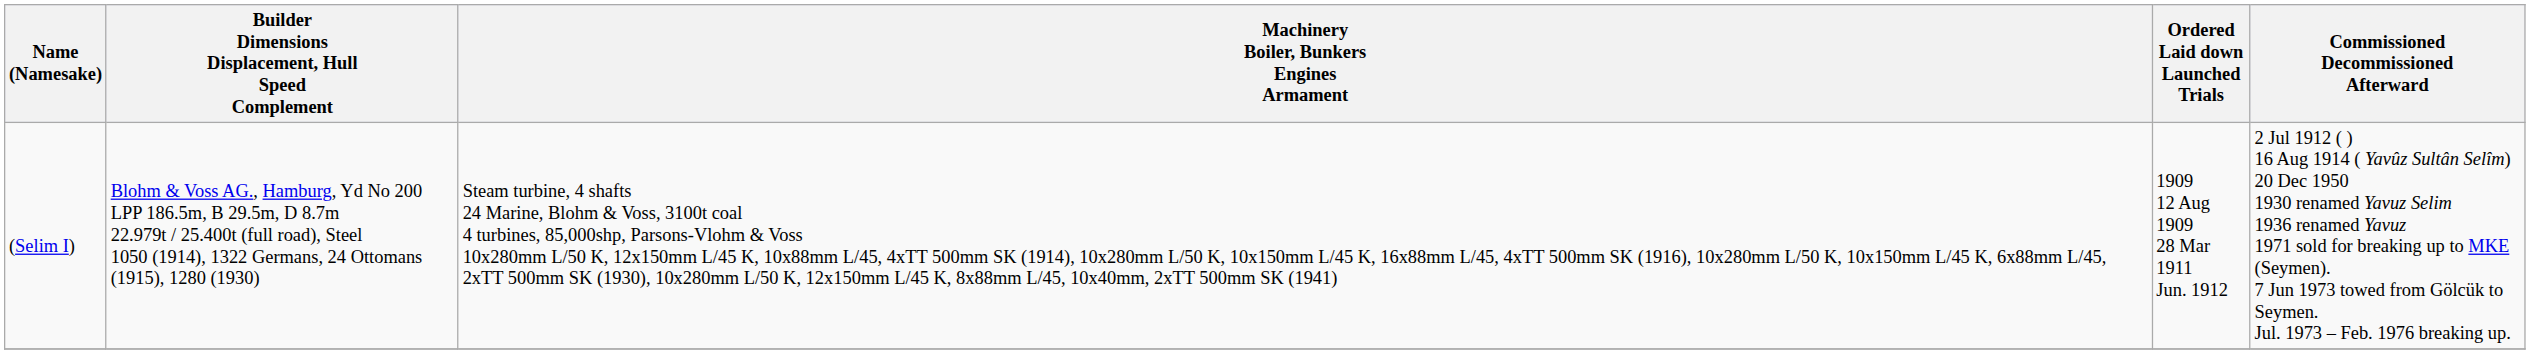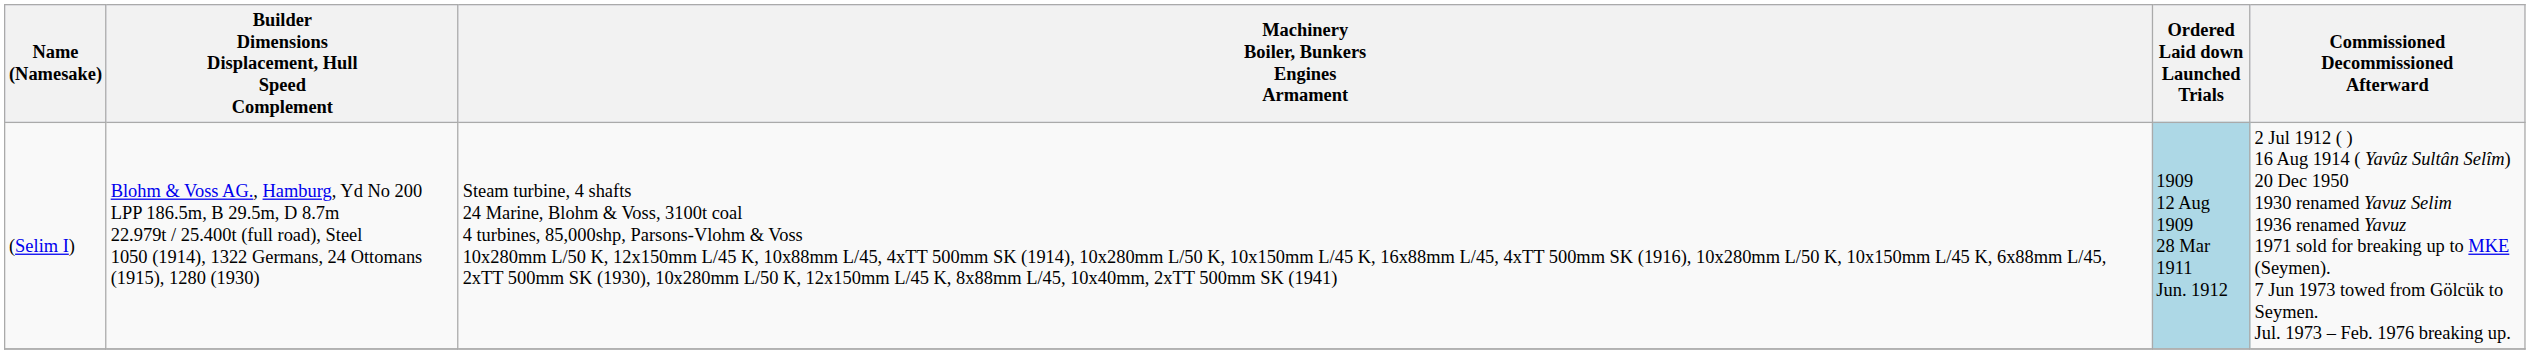(2192, 235) no background -> (2192, 235) lightblue background
